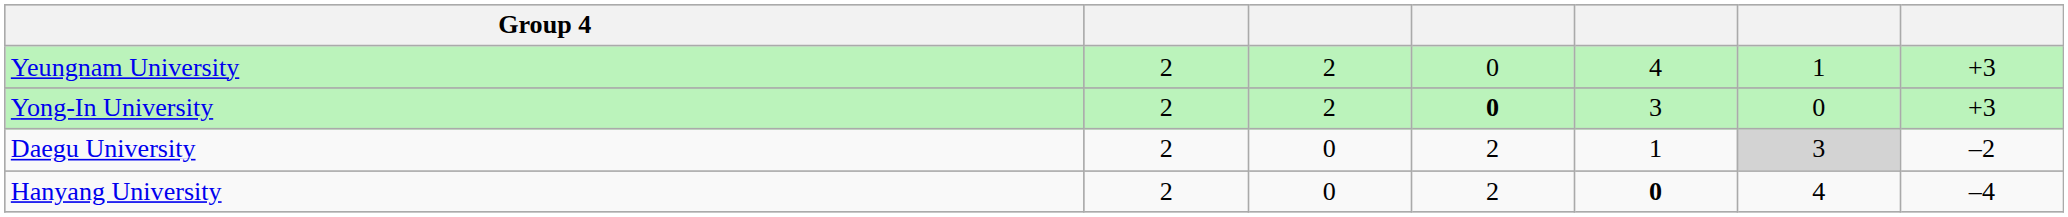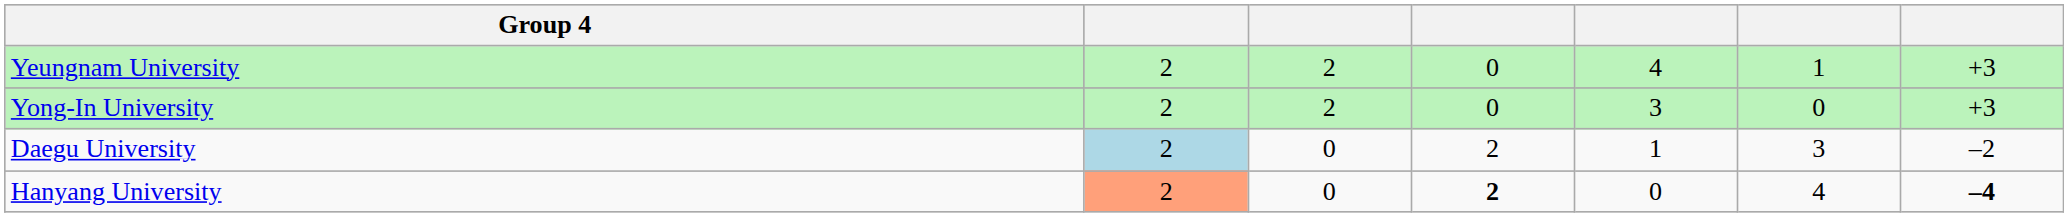(1492, 107) bold -> (1492, 107) normal
(1166, 149) no background -> (1166, 149) lightblue background
(1819, 149) lightgrey background -> (1819, 149) no background
(1166, 190) no background -> (1166, 190) lightsalmon background
(1492, 190) normal -> (1492, 190) bold
(1656, 190) bold -> (1656, 190) normal
(1982, 190) normal -> (1982, 190) bold
